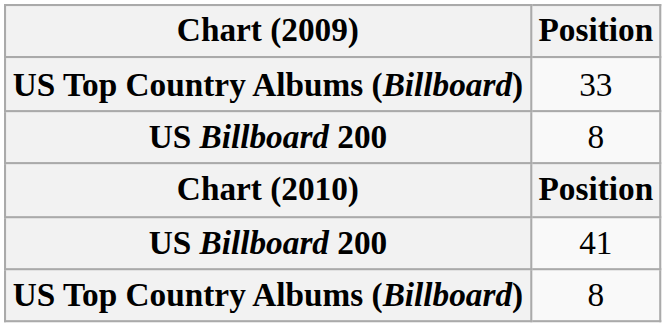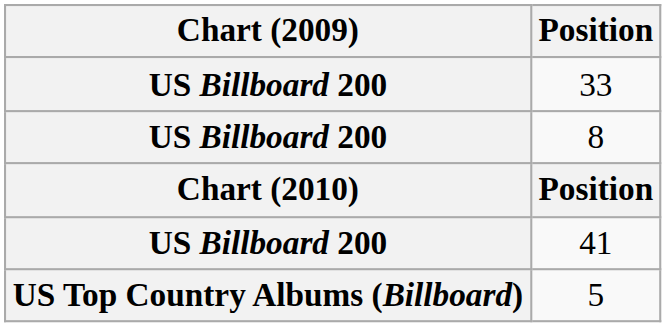(268, 83) US Top Country Albums (Billboard) -> (268, 83) US Billboard 200
(596, 294) 8 -> (596, 294) 5
